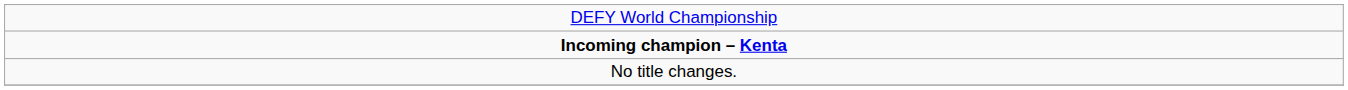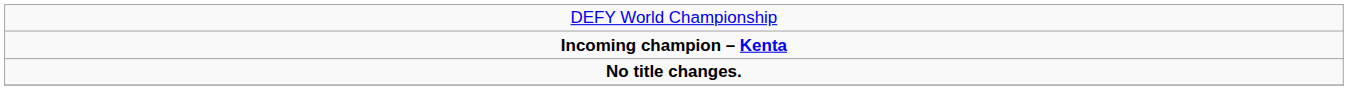(674, 71) normal -> (674, 71) bold
